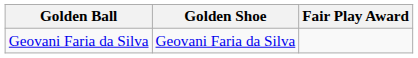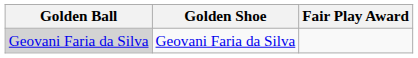(79, 40) no background -> (79, 40) lightgrey background
